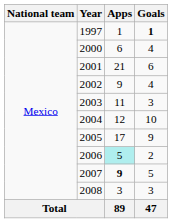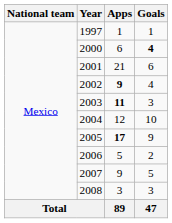(151, 31) bold -> (151, 31) normal
(151, 48) normal -> (151, 48) bold
(120, 84) normal -> (120, 84) bold
(120, 102) normal -> (120, 102) bold
(120, 137) normal -> (120, 137) bold
(120, 155) paleturquoise background -> (120, 155) no background
(120, 173) bold -> (120, 173) normal
